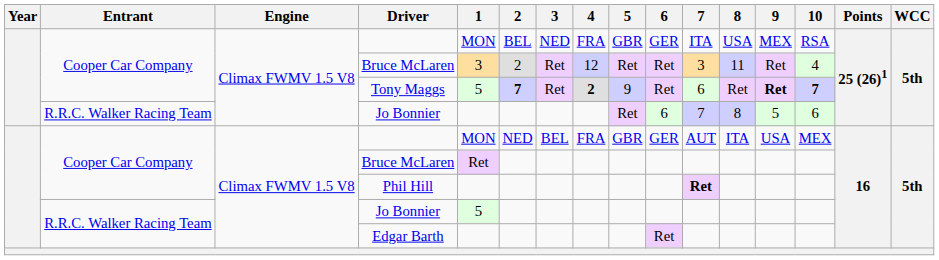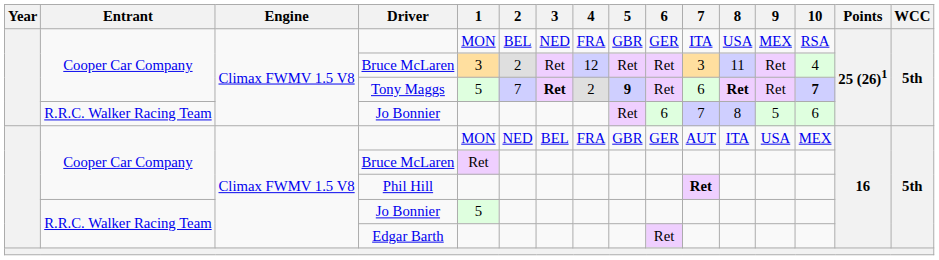(518, 89) bold -> (518, 89) normal
(555, 89) normal -> (555, 89) bold
(591, 89) bold -> (591, 89) normal
(627, 89) normal -> (627, 89) bold
(738, 89) normal -> (738, 89) bold
(776, 89) bold -> (776, 89) normal
